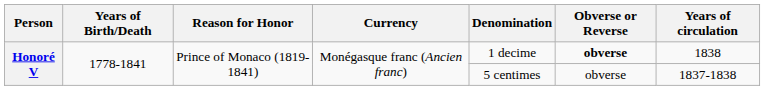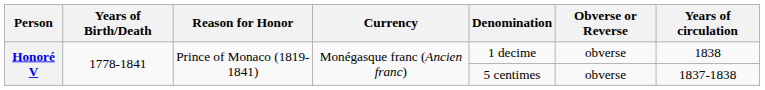(605, 53) bold -> (605, 53) normal
